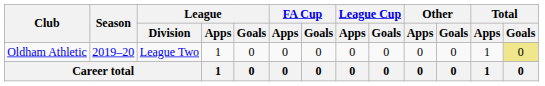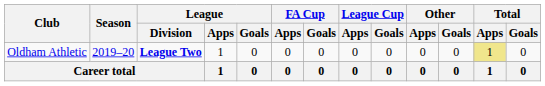(169, 52) normal -> (171, 52) bold
(487, 52) no background -> (490, 52) khaki background
(521, 52) khaki background -> (523, 52) no background
